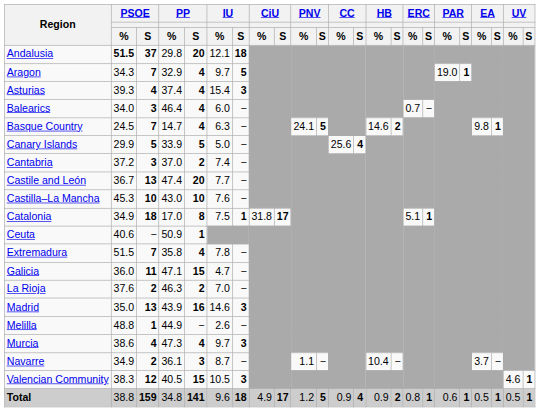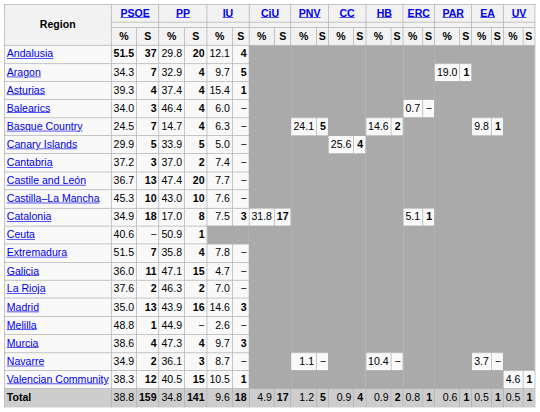(241, 54) 18 -> (244, 54) 4
(244, 90) 3 -> (244, 90) 1
(244, 217) 1 -> (244, 217) 3
(244, 379) 3 -> (244, 379) 1
